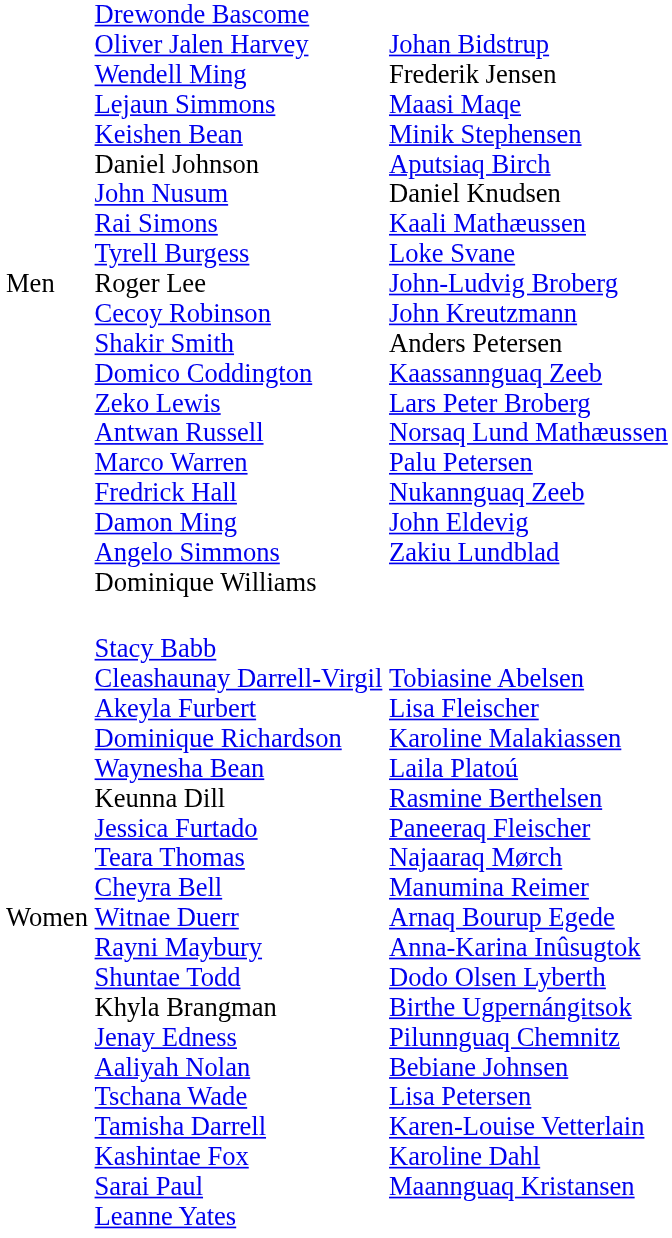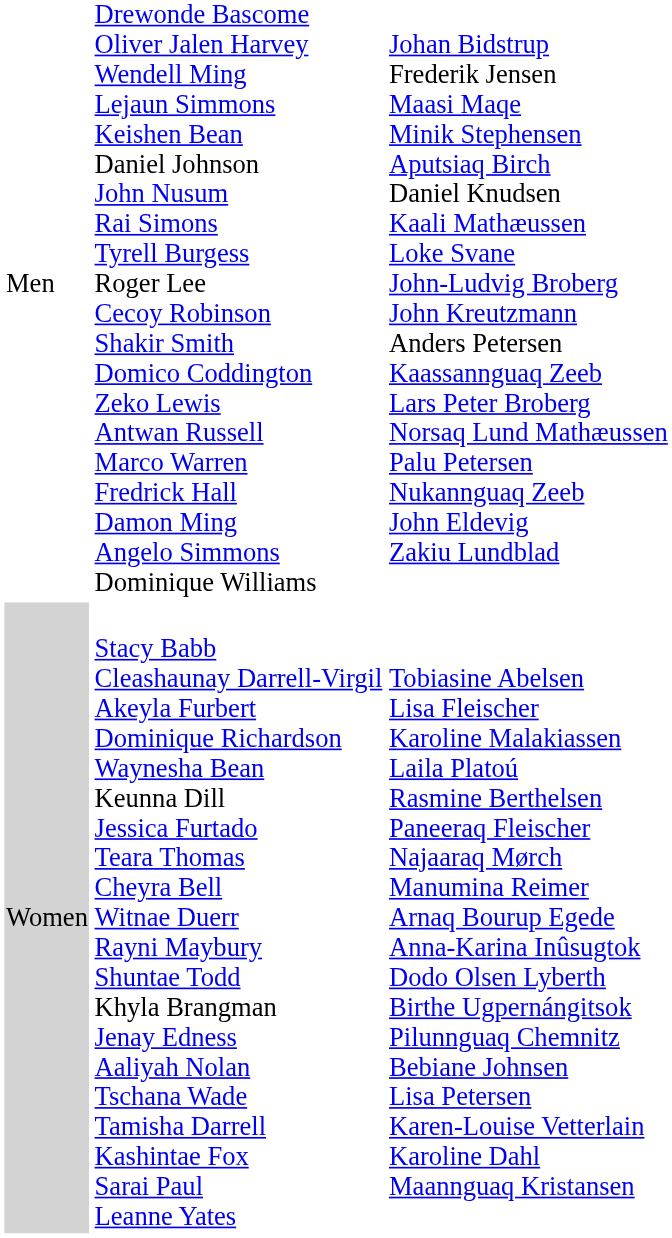(47, 917) no background -> (47, 917) lightgrey background
